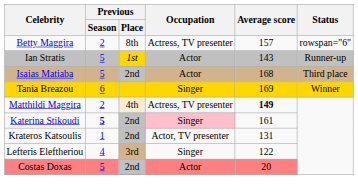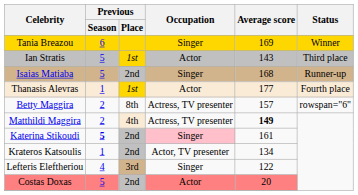rows swapped: (45, 89) <-> (45, 43)
(325, 58) Runner-up -> (325, 58) Third place
(190, 74) Actor -> (190, 74) Singer
(325, 74) Third place -> (325, 74) Runner-up
+ row: (45, 89)
(266, 136) 131 -> (266, 151) 134
